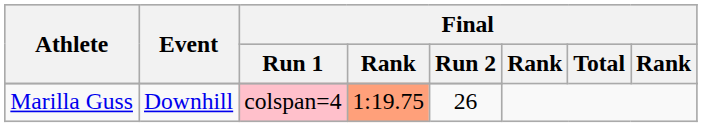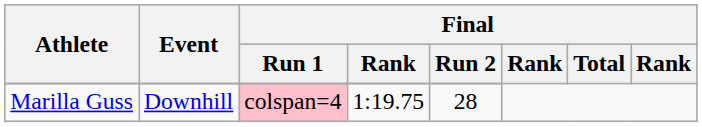(388, 102) lightsalmon background -> (388, 102) no background
(466, 102) 26 -> (466, 102) 28
